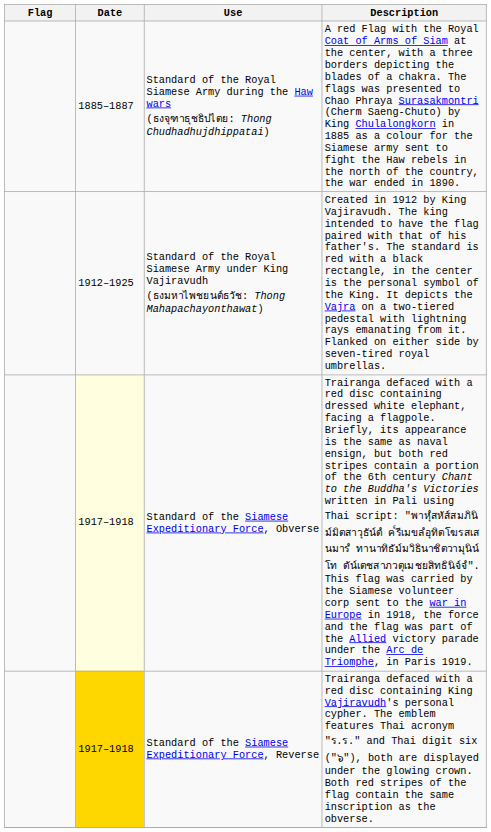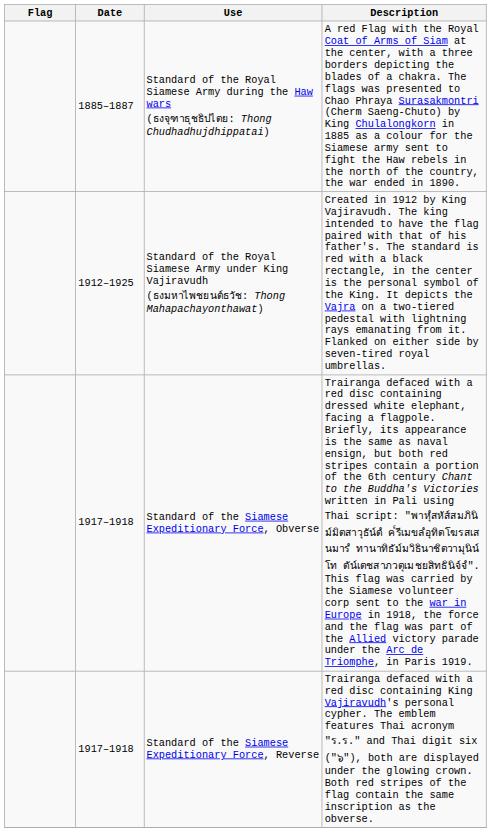(106, 523) lightyellow background -> (106, 523) no background
(106, 749) gold background -> (106, 749) no background
